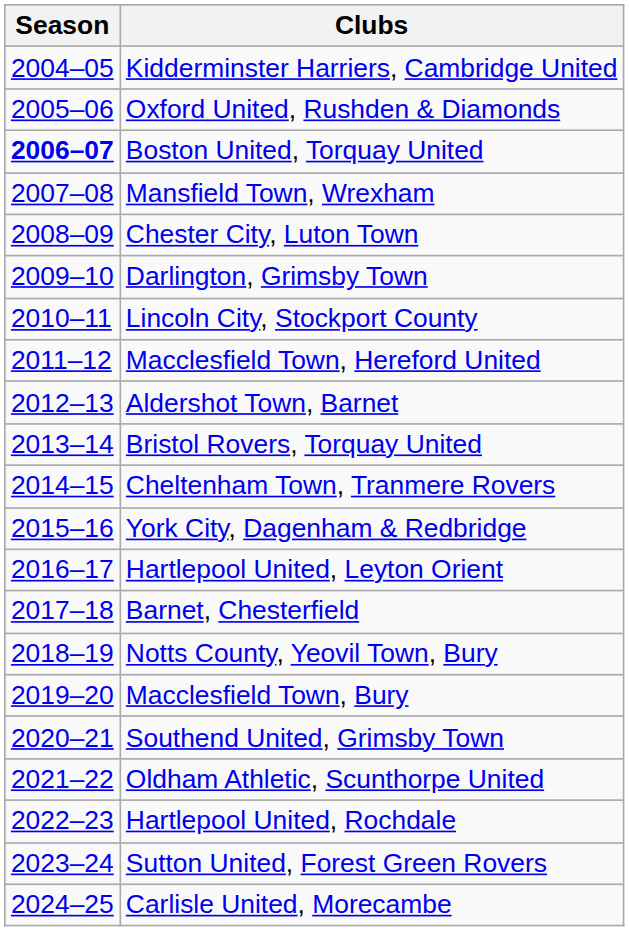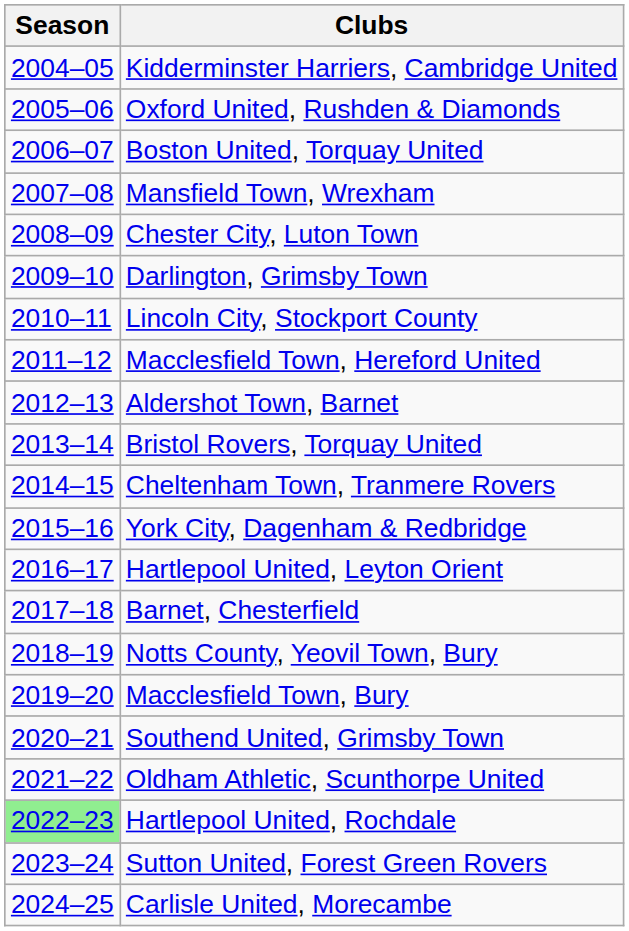(62, 151) bold -> (62, 151) normal
(62, 820) no background -> (62, 820) lightgreen background
